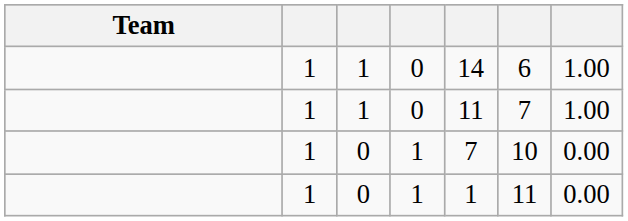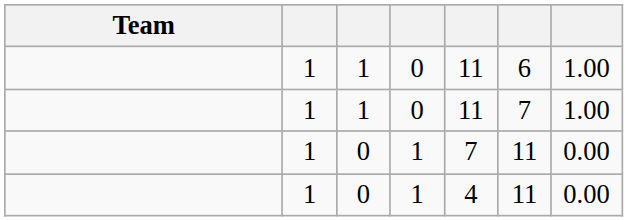(471, 67) 14 -> (471, 67) 11
(525, 151) 10 -> (525, 151) 11
(471, 194) 1 -> (471, 194) 4
